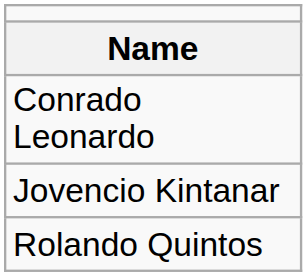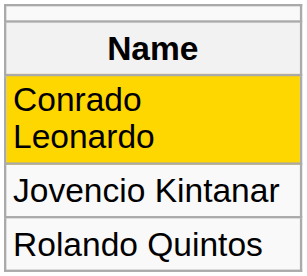(84, 119) no background -> (84, 119) gold background
